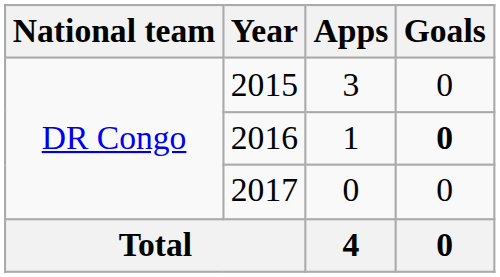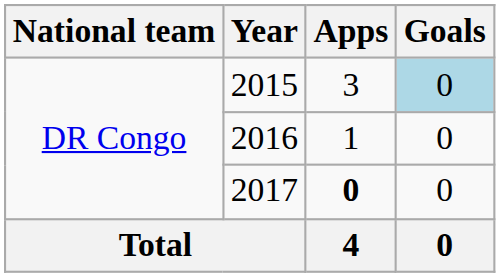(445, 84) no background -> (445, 84) lightblue background
(445, 137) bold -> (445, 137) normal
(351, 191) normal -> (351, 191) bold
